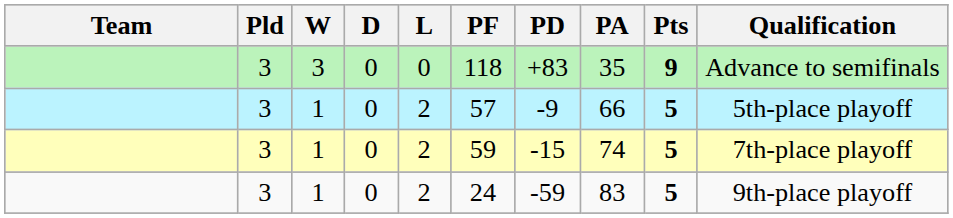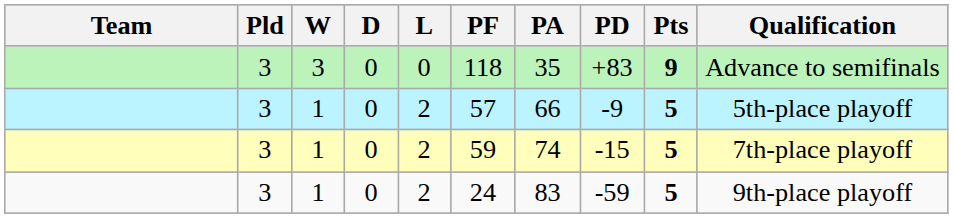columns swapped: (612, 25) <-> (548, 25)
